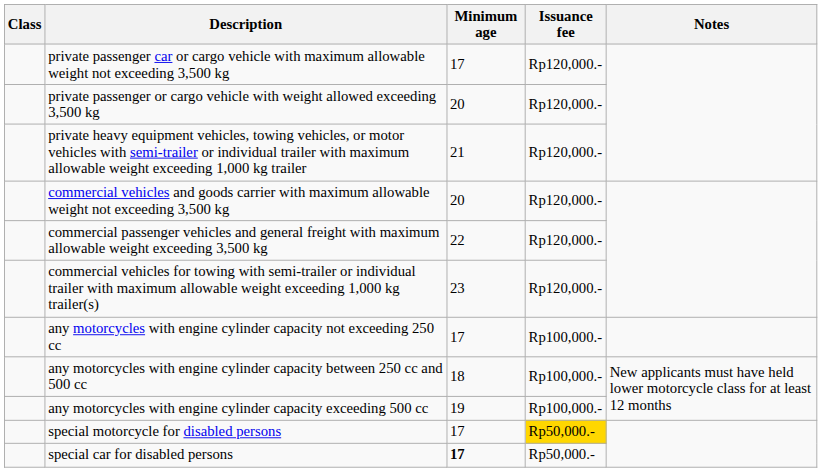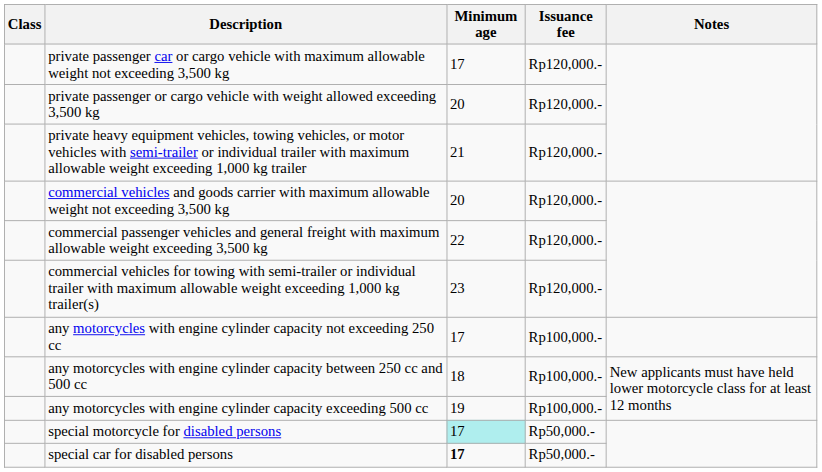(457, 431) no background -> (457, 431) paleturquoise background
(562, 431) gold background -> (562, 431) no background
